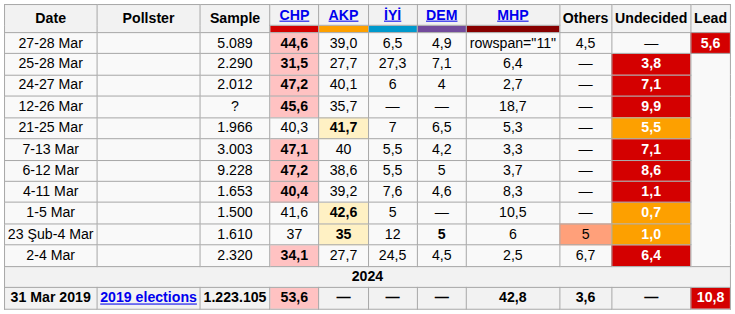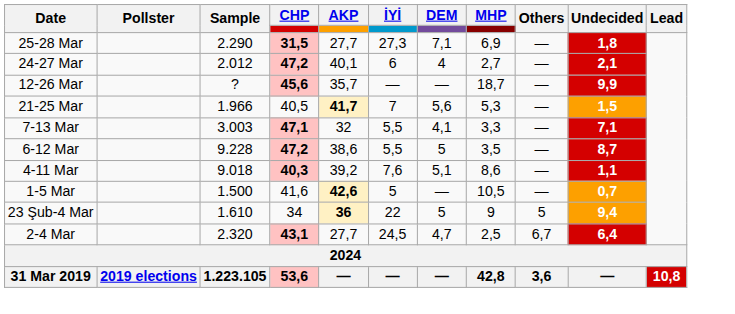- row: (51, 42)
(513, 63) 6,4 -> (491, 42) 6,9
(651, 63) 3,8 -> (607, 42) 1,8
(651, 85) 7,1 -> (607, 63) 2,1
(294, 127) 40,3 -> (294, 106) 40,5
(442, 127) 6,5 -> (442, 106) 5,6
(651, 127) 5,5 -> (607, 106) 1,5
(344, 148) 40 -> (344, 127) 32
(442, 148) 4,2 -> (442, 127) 4,1
(513, 170) 3,7 -> (491, 148) 3,5
(651, 170) 8,6 -> (607, 148) 8,7
(235, 191) 1.653 -> (235, 170) 9.018
(294, 191) 40,4 -> (294, 170) 40,3
(442, 191) 4,6 -> (442, 170) 5,1
(513, 191) 8,3 -> (491, 170) 8,6
(294, 233) 37 -> (294, 212) 34
(344, 233) 35 -> (344, 212) 36
(393, 233) 12 -> (393, 212) 22
(442, 233) bold -> (442, 212) normal
(513, 233) 6 -> (491, 212) 9
(586, 233) lightsalmon background -> (542, 212) no background
(651, 233) 1,0 -> (607, 212) 9,4
(294, 255) 34,1 -> (294, 233) 43,1
(442, 255) 4,5 -> (442, 233) 4,7
